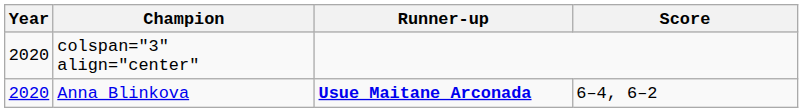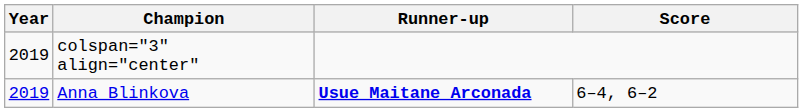(29, 56) 2020 -> (29, 56) 2019
(29, 93) 2020 -> (29, 93) 2019
